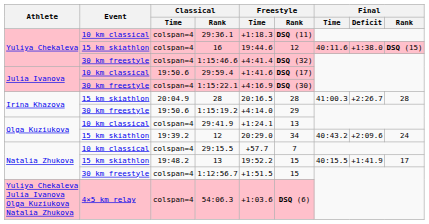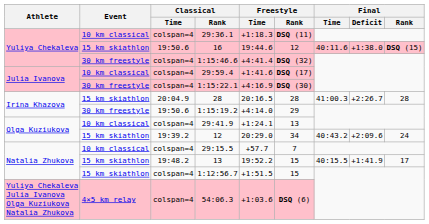(173, 47) colspan=4 -> (173, 47) 19:50.6
(173, 72) 19:50.6 -> (173, 72) colspan=4
(116, 173) 30 km freestyle -> (116, 173) 15 km skiathlon
